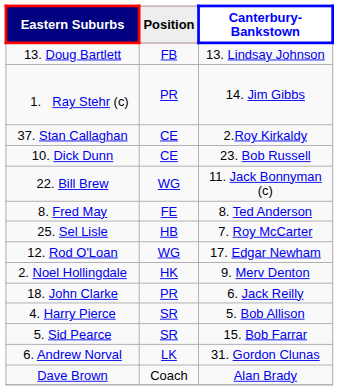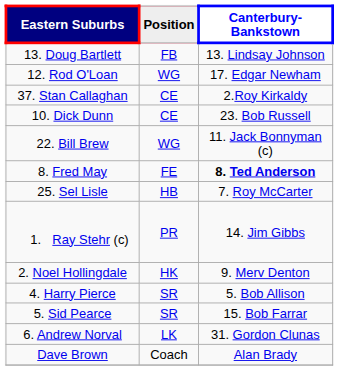rows swapped: (73, 252) <-> (73, 102)
(265, 211) normal -> (265, 171) bold
- row: (73, 293)
